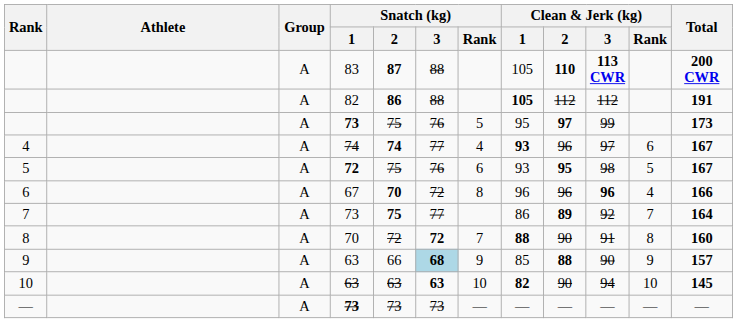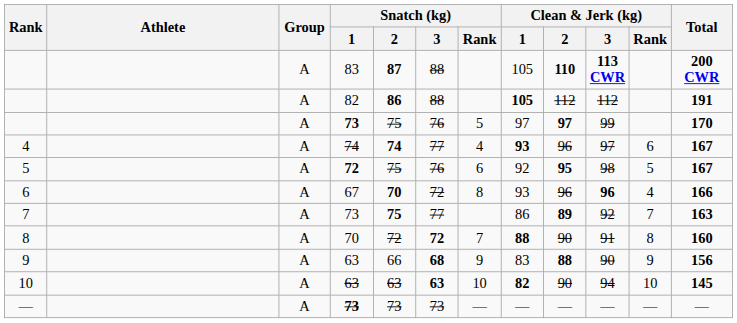(522, 123) 95 -> (522, 123) 97
(702, 123) 173 -> (702, 123) 170
(522, 169) 93 -> (522, 169) 92
(522, 191) 96 -> (522, 191) 93
(702, 214) 164 -> (702, 214) 163
(437, 260) lightblue background -> (437, 260) no background
(522, 260) 85 -> (522, 260) 83
(702, 260) 157 -> (702, 260) 156
